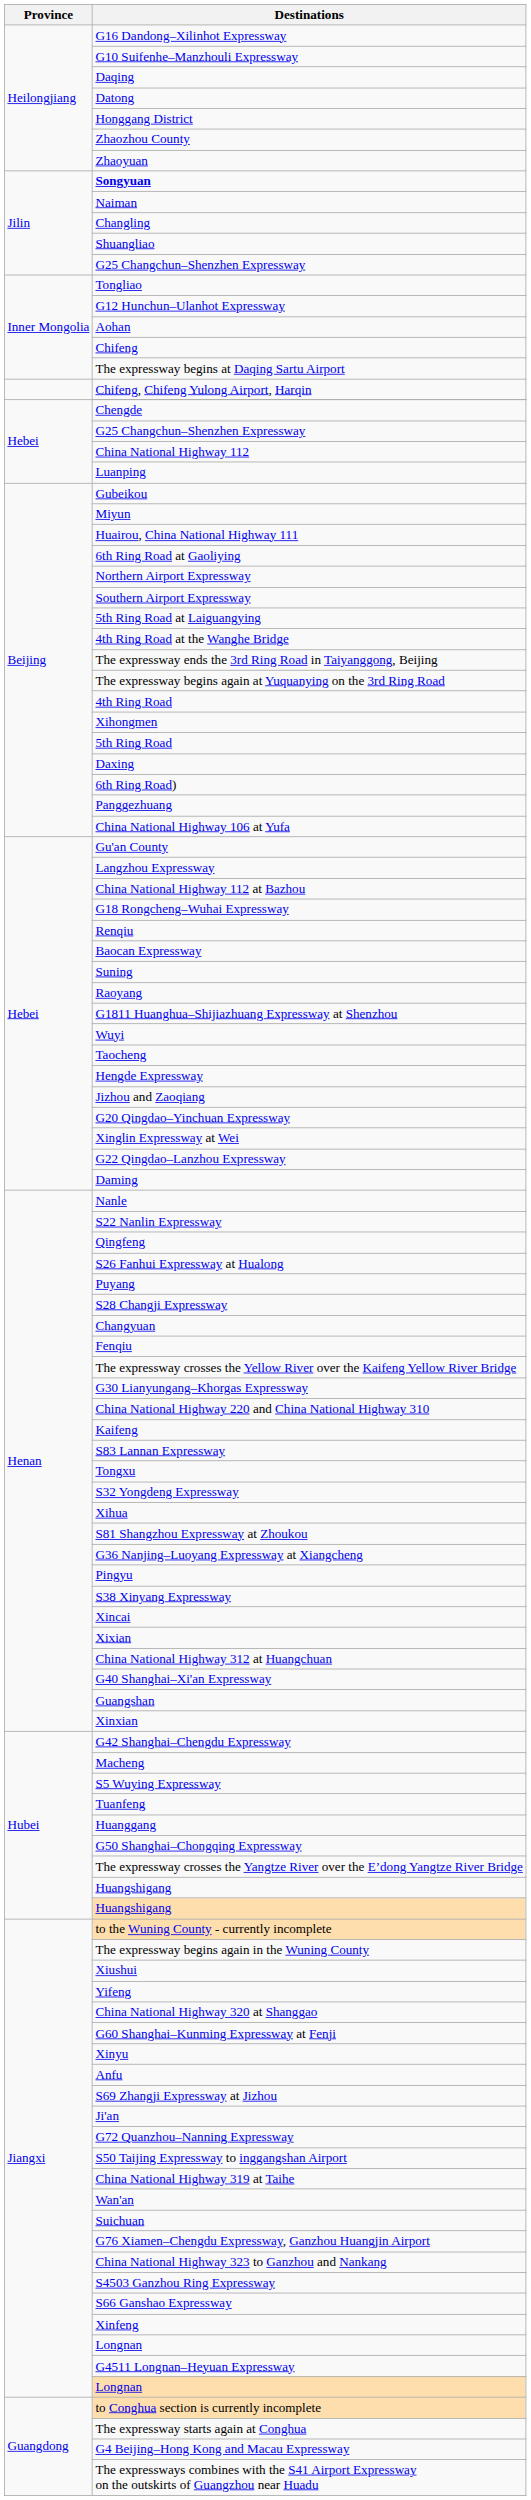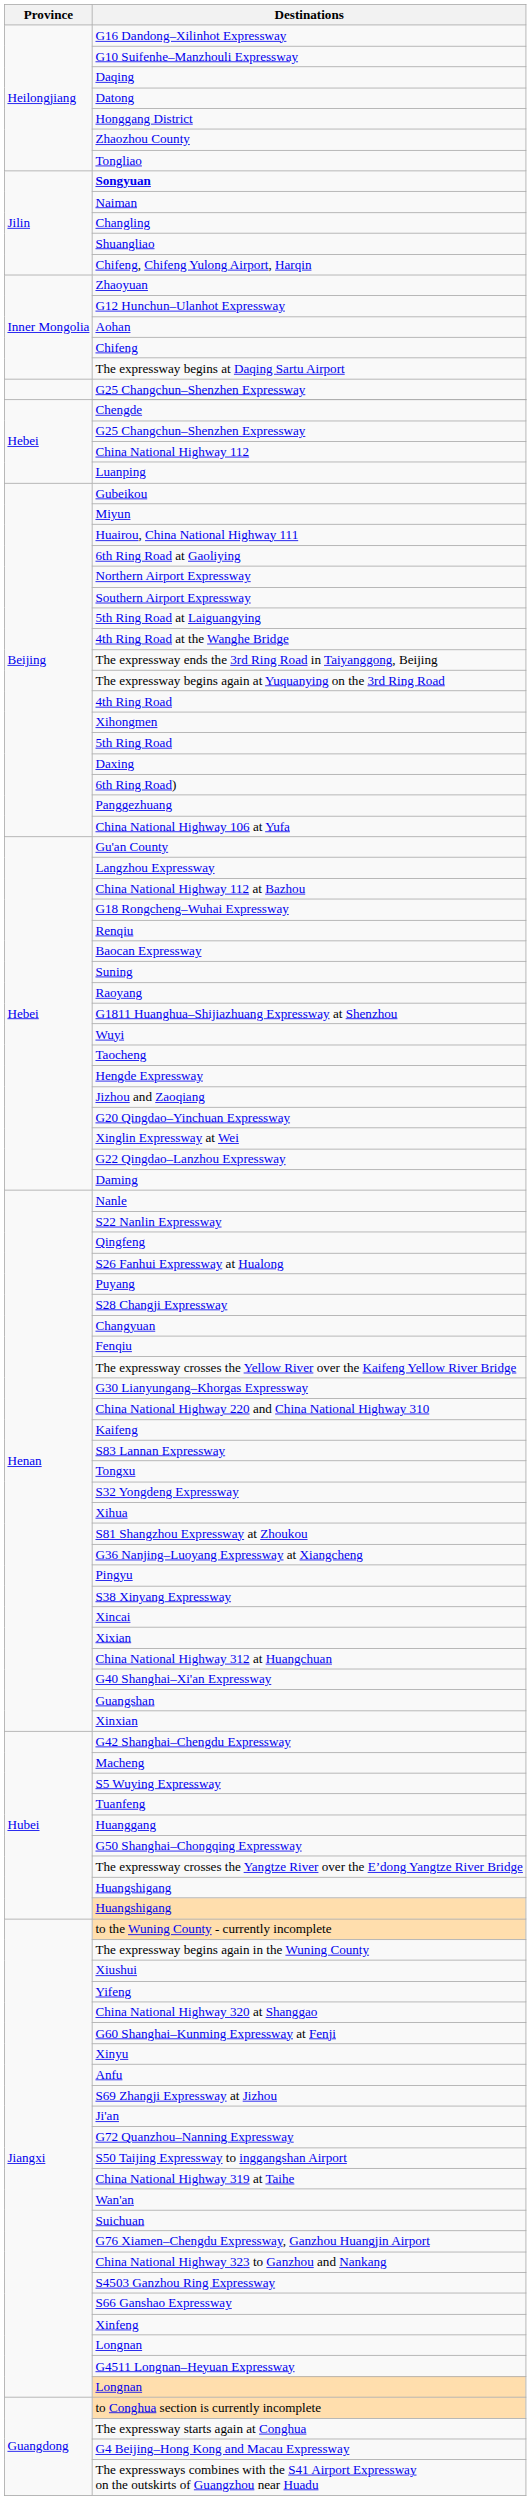(122, 160) Zhaoyuan -> (119, 160) Tongliao
(200, 264) G25 Changchun–Shenzhen Expressway -> (203, 264) Chifeng, Chifeng Yulong Airport, Harqin
(119, 285) Tongliao -> (122, 285) Zhaoyuan
(203, 389) Chifeng, Chifeng Yulong Airport, Harqin -> (200, 389) G25 Changchun–Shenzhen Expressway
